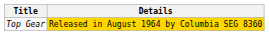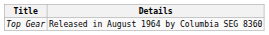(156, 24) gold background -> (156, 24) no background
